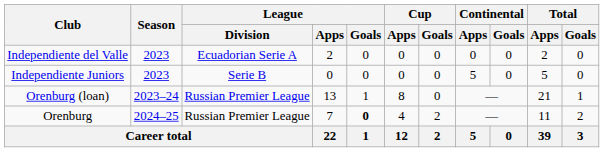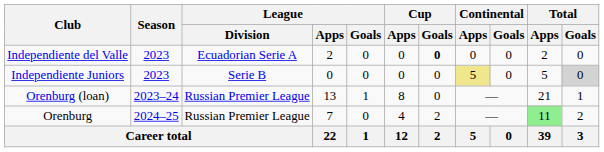(437, 55) normal -> (437, 55) bold
(473, 75) no background -> (473, 75) khaki background
(580, 75) no background -> (580, 75) lightgrey background
(366, 116) bold -> (366, 116) normal
(545, 116) no background -> (545, 116) lightgreen background
